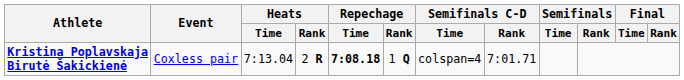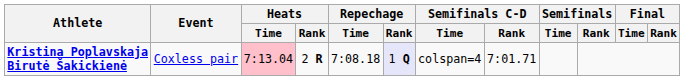(268, 59) no background -> (268, 59) pink background
(356, 59) bold -> (356, 59) normal
(399, 59) no background -> (399, 59) lavender background
